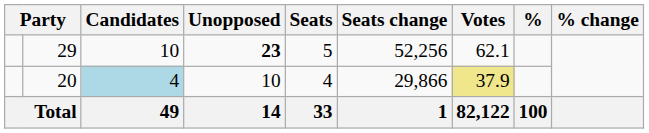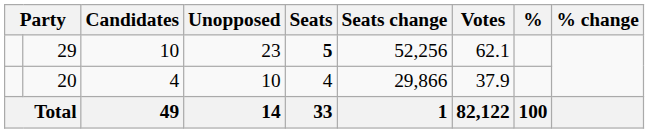(271, 50) bold -> (271, 50) normal
(328, 50) normal -> (328, 50) bold
(174, 81) lightblue background -> (174, 81) no background
(493, 81) khaki background -> (493, 81) no background
